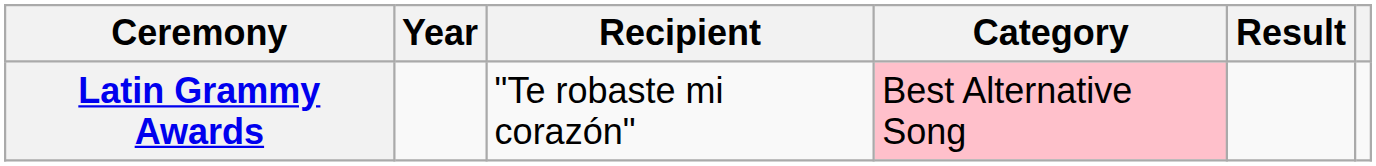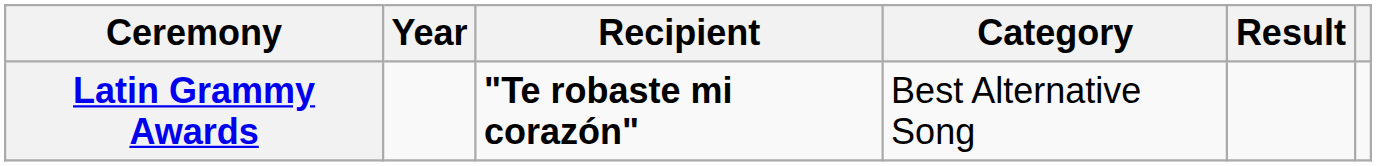(609, 110) normal -> (608, 110) bold
(1007, 110) pink background -> (1016, 110) no background
